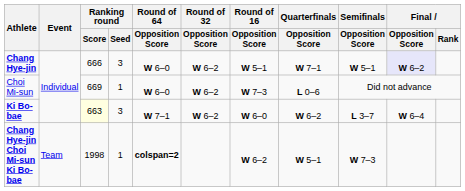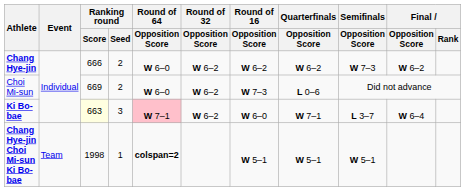(120, 63) 3 -> (120, 63) 2
(254, 68) W 5–1 -> (254, 68) W 6–2
(308, 68) W 7–1 -> (308, 68) W 6–2
(363, 68) W 5–1 -> (363, 68) W 7–3
(411, 68) lavender background -> (411, 68) no background
(120, 87) 1 -> (120, 87) 2
(157, 116) no background -> (157, 116) pink background
(308, 116) W 6–2 -> (308, 116) W 7–1
(254, 160) W 6–2 -> (254, 160) W 5–1
(363, 160) W 7–3 -> (363, 160) W 5–1
